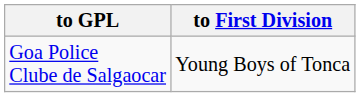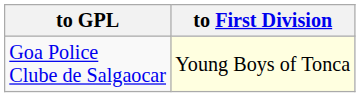(263, 63) no background -> (263, 63) lightyellow background
